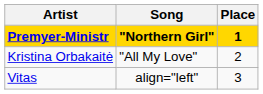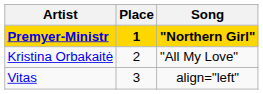columns swapped: (167, 15) <-> (238, 15)
